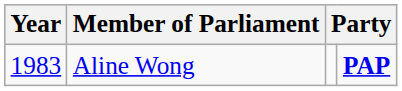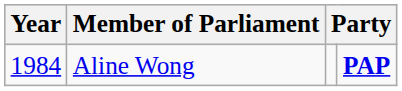(36, 64) 1983 -> (36, 64) 1984
